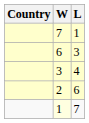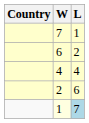(77, 52) 3 -> (77, 52) 2
(59, 71) 3 -> (59, 71) 4
(77, 109) no background -> (77, 109) lightblue background
